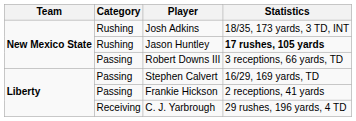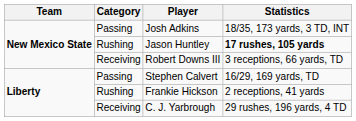(115, 28) Rushing -> (114, 28) Passing
(114, 60) Passing -> (119, 60) Receiving
(114, 92) Passing -> (115, 92) Rushing
